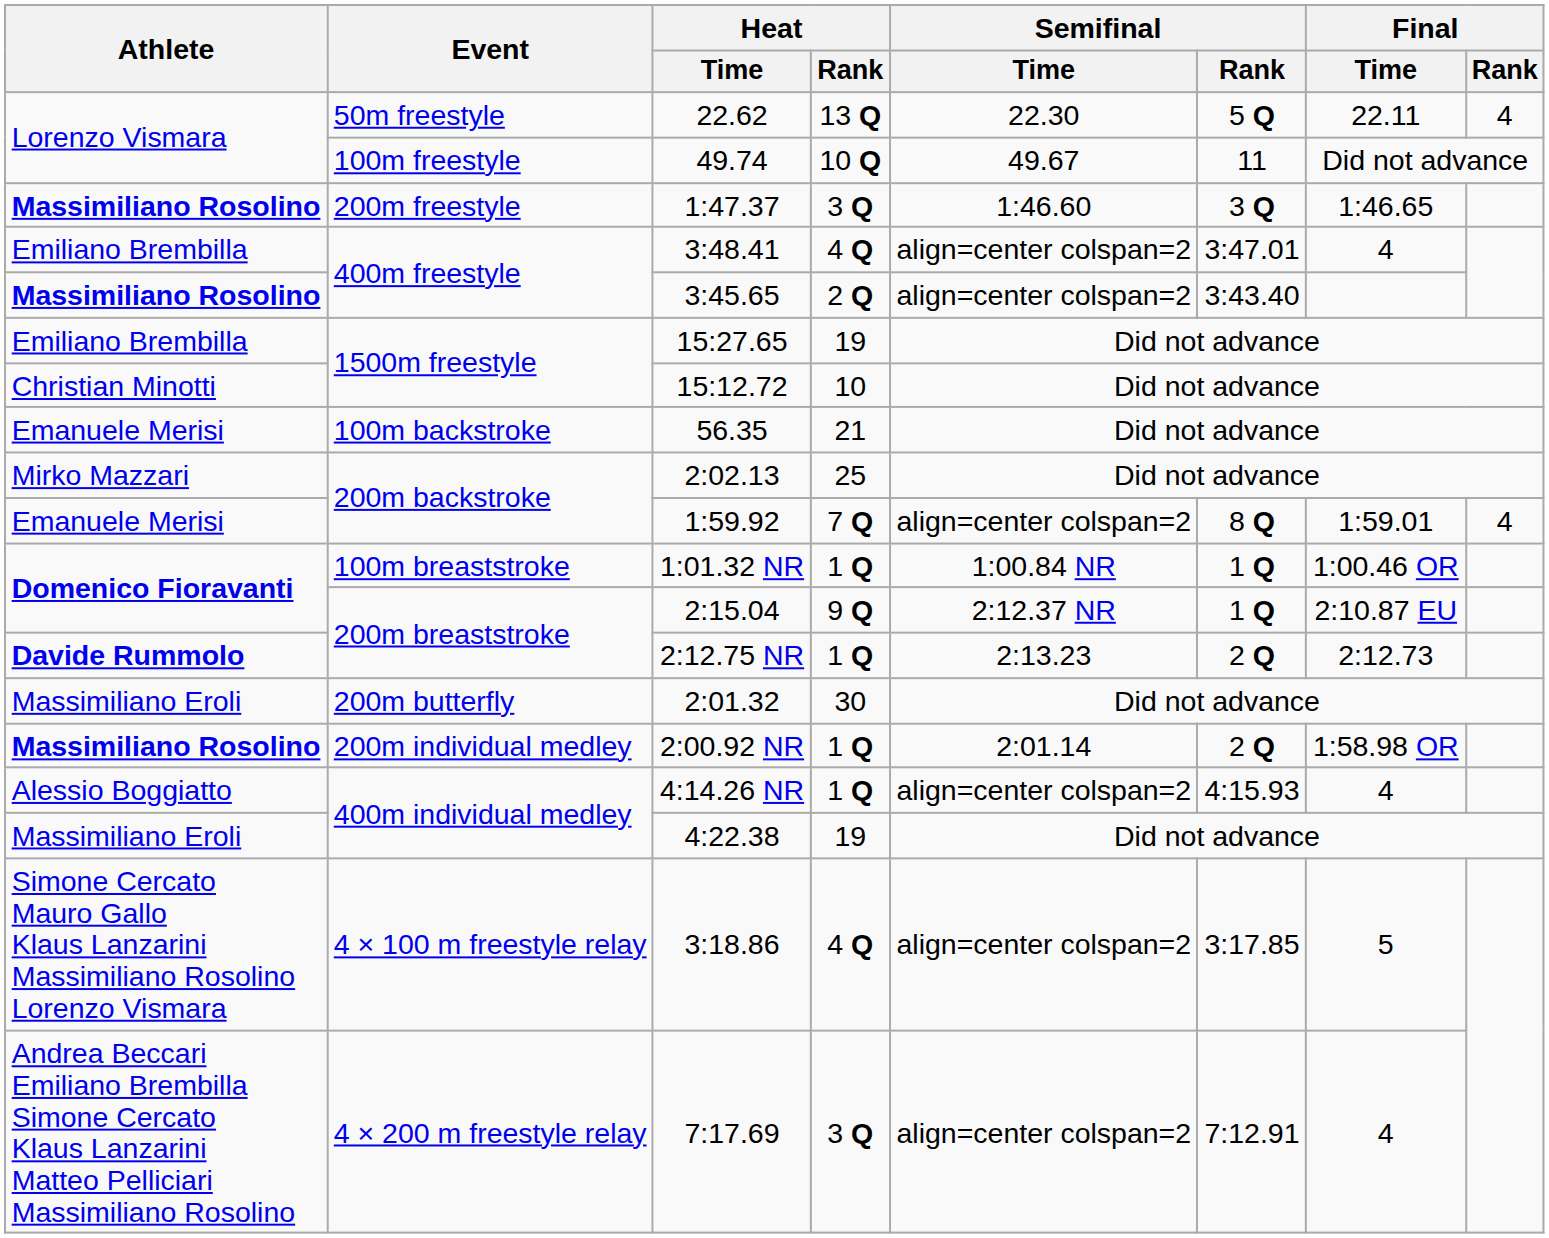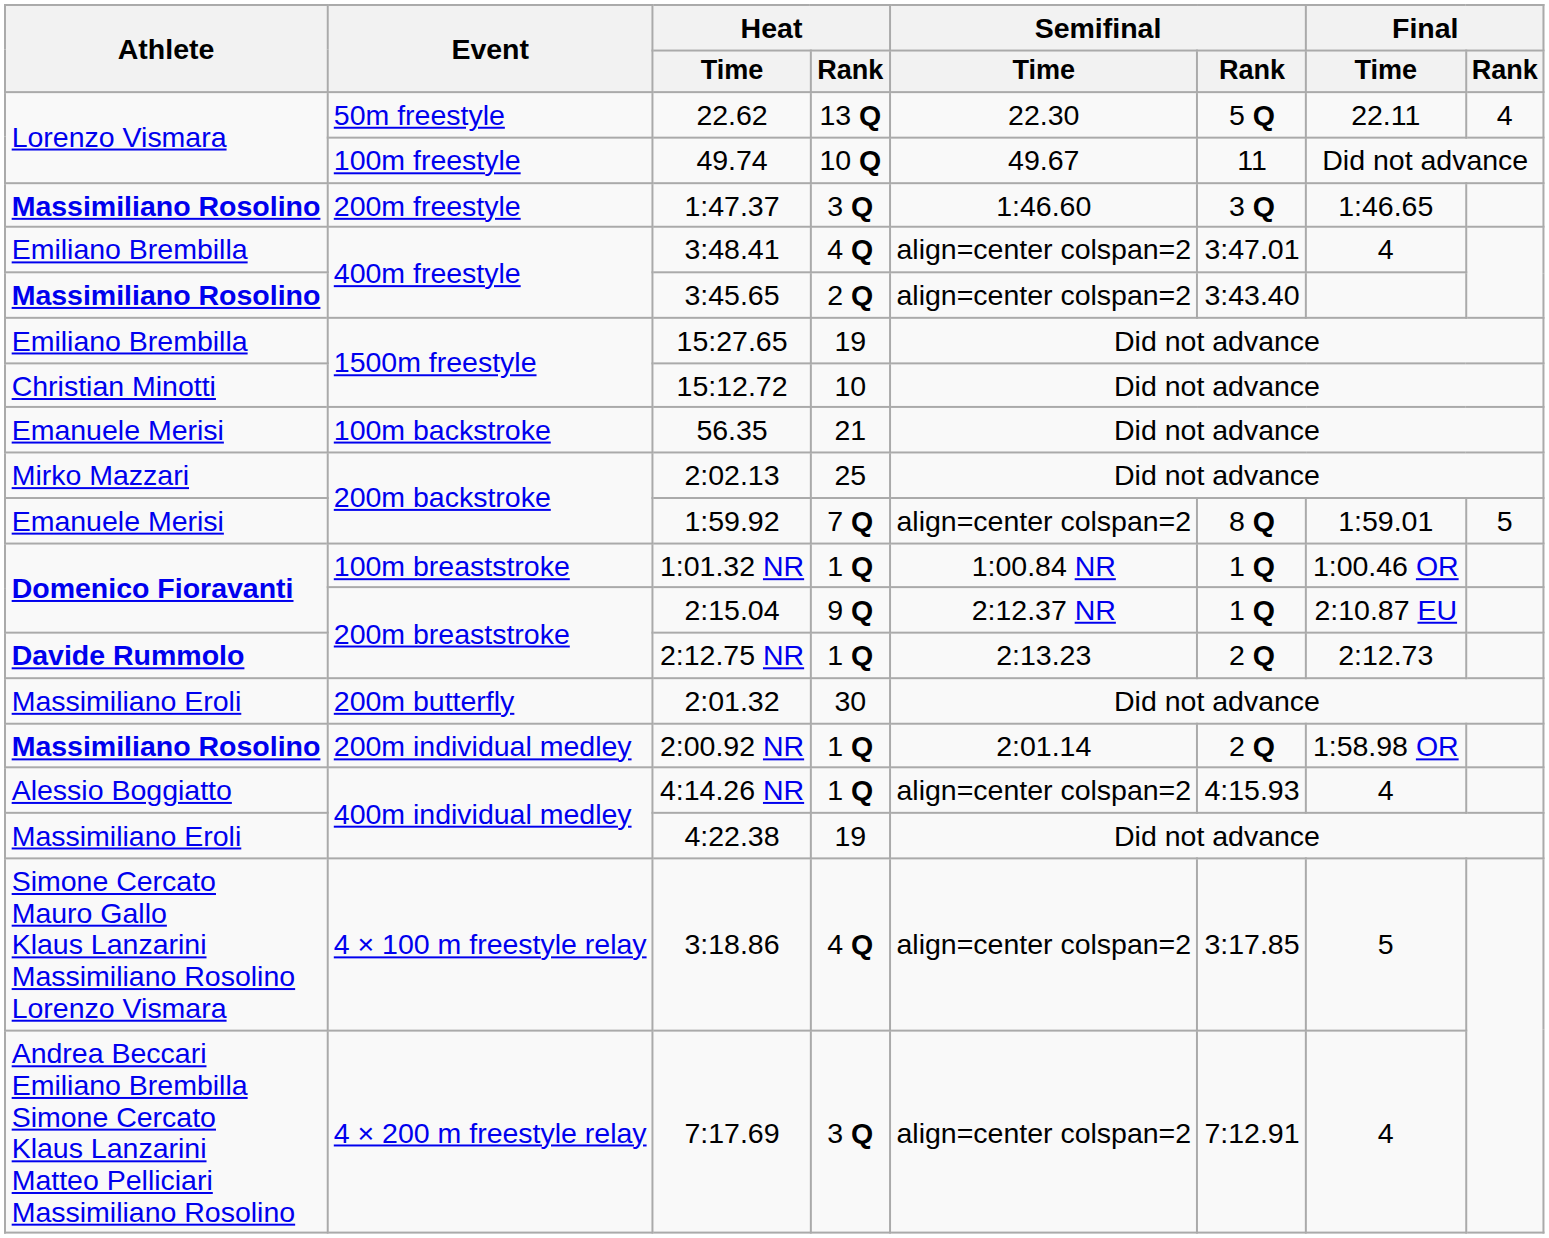(1505, 521) 4 -> (1505, 521) 5
